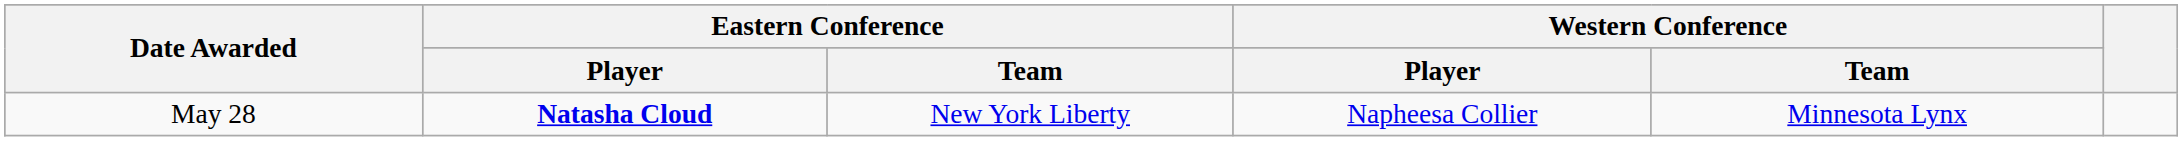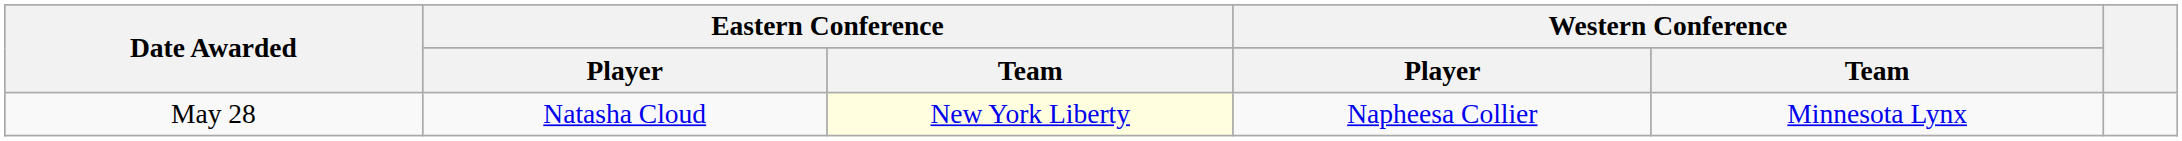(625, 113) bold -> (625, 113) normal
(1030, 113) no background -> (1030, 113) lightyellow background
